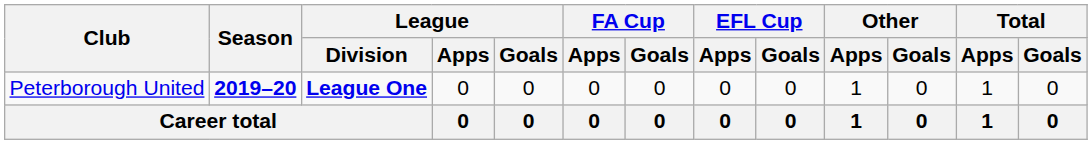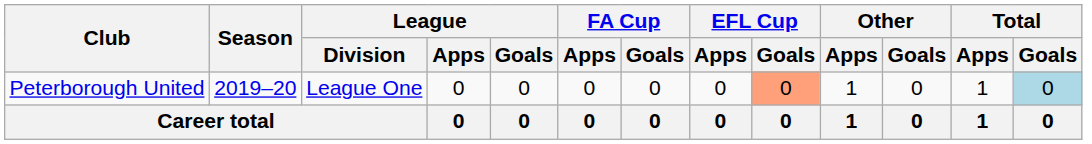(255, 88) bold -> (255, 88) normal
(367, 88) bold -> (364, 88) normal
(791, 88) no background -> (786, 88) lightsalmon background
(1053, 88) no background -> (1048, 88) lightblue background
